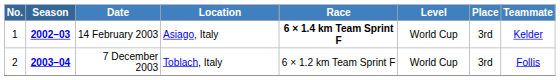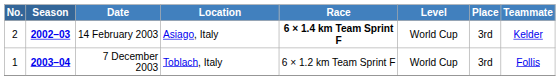(15, 34) 1 -> (15, 34) 2
(15, 62) 2 -> (15, 62) 1
